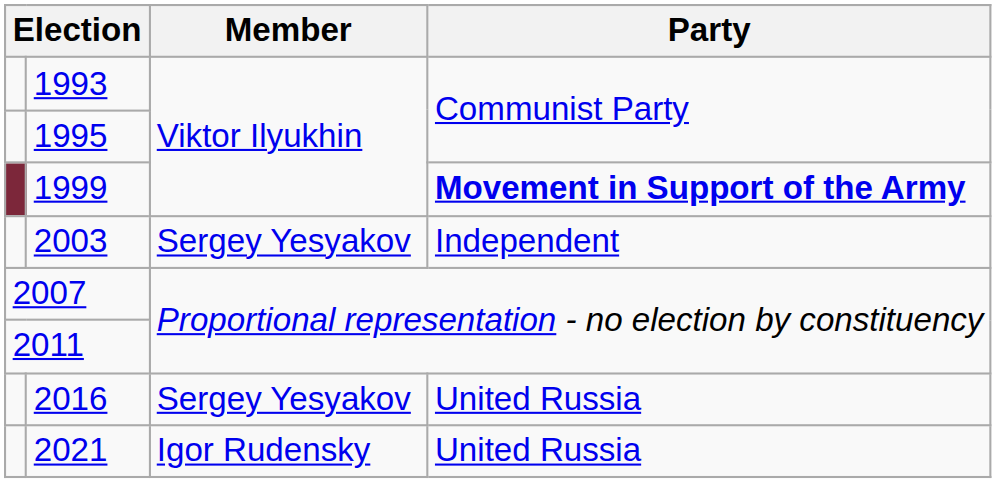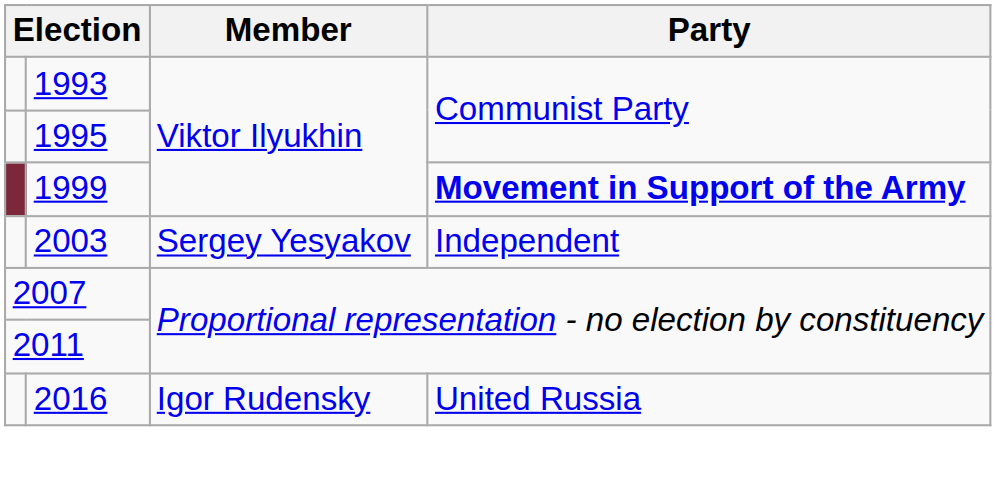(284, 398) Sergey Yesyakov -> (264, 398) Igor Rudensky
- row: (71, 450)
